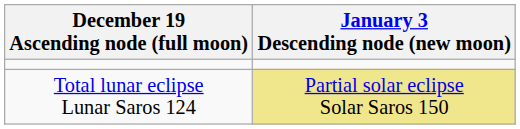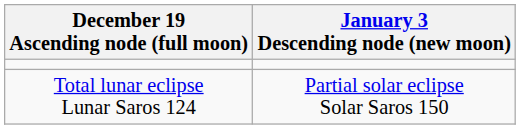(384, 96) khaki background -> (384, 96) no background
